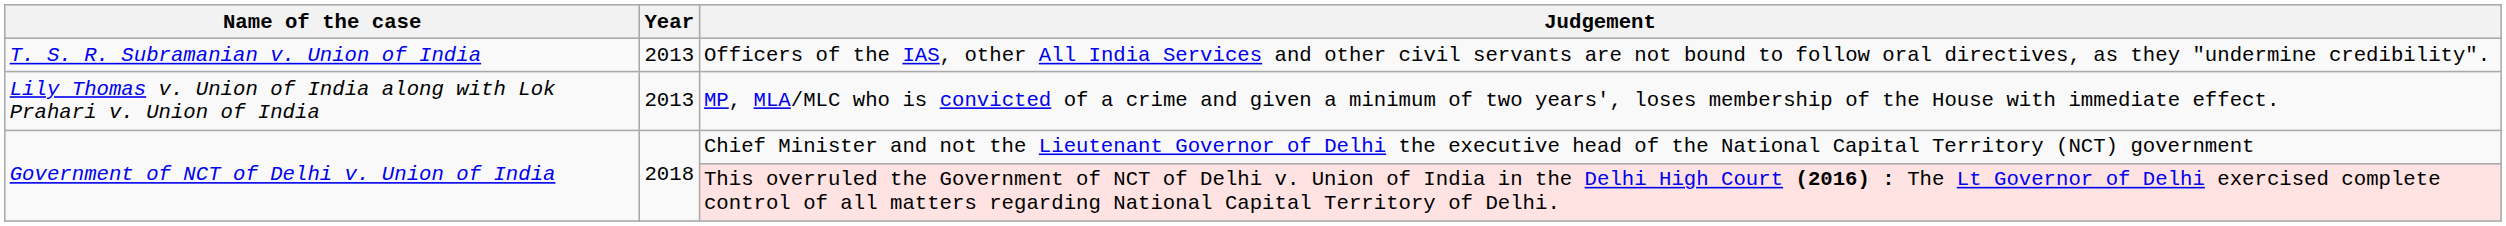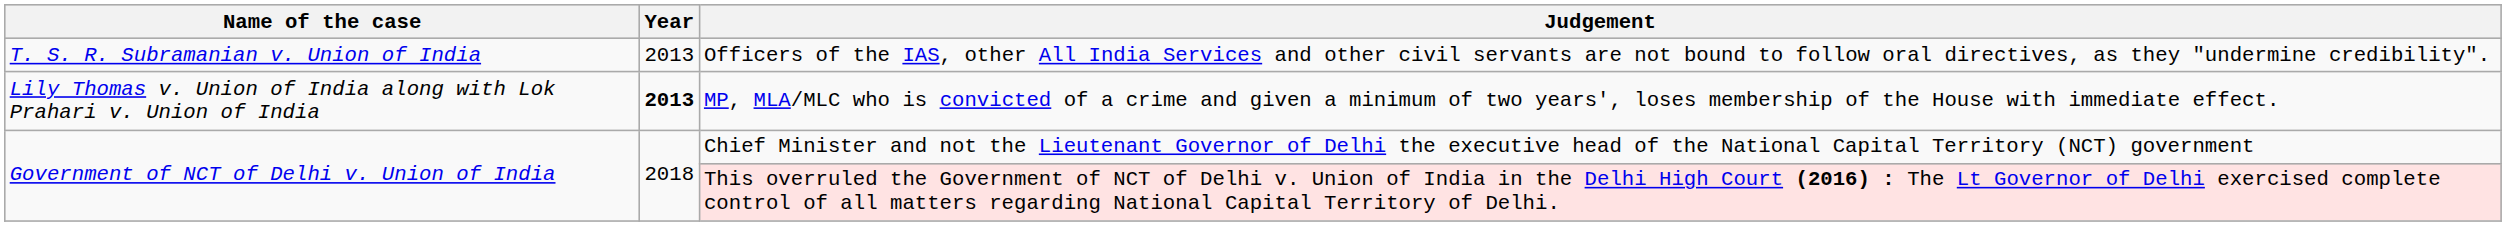(669, 101) normal -> (669, 101) bold
